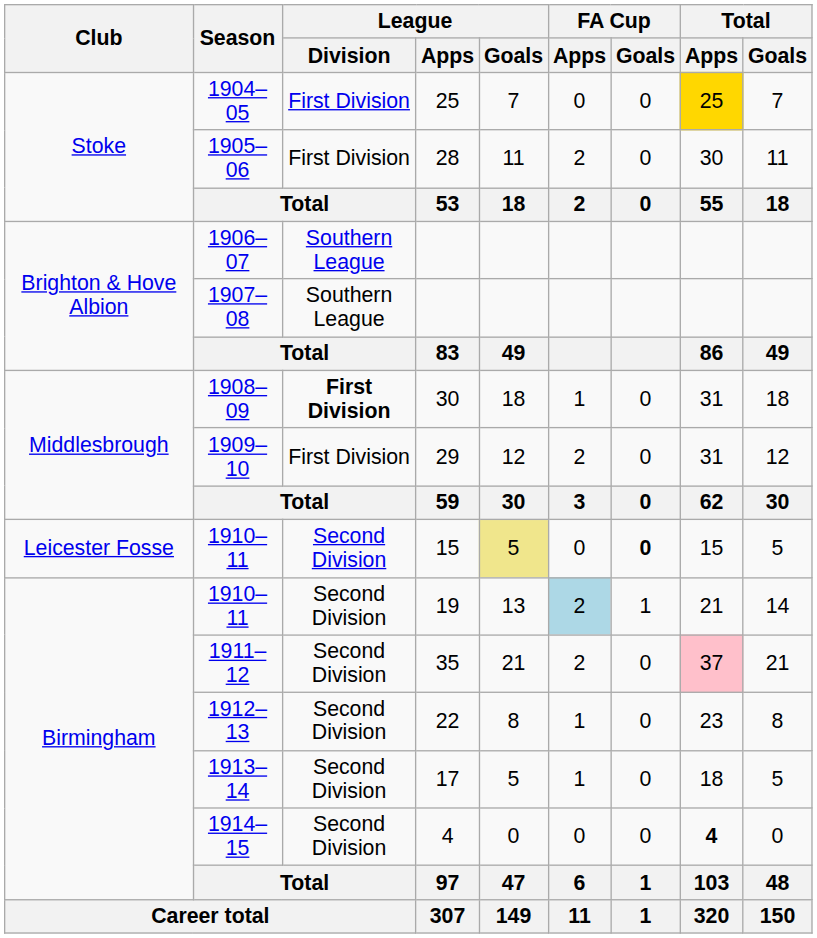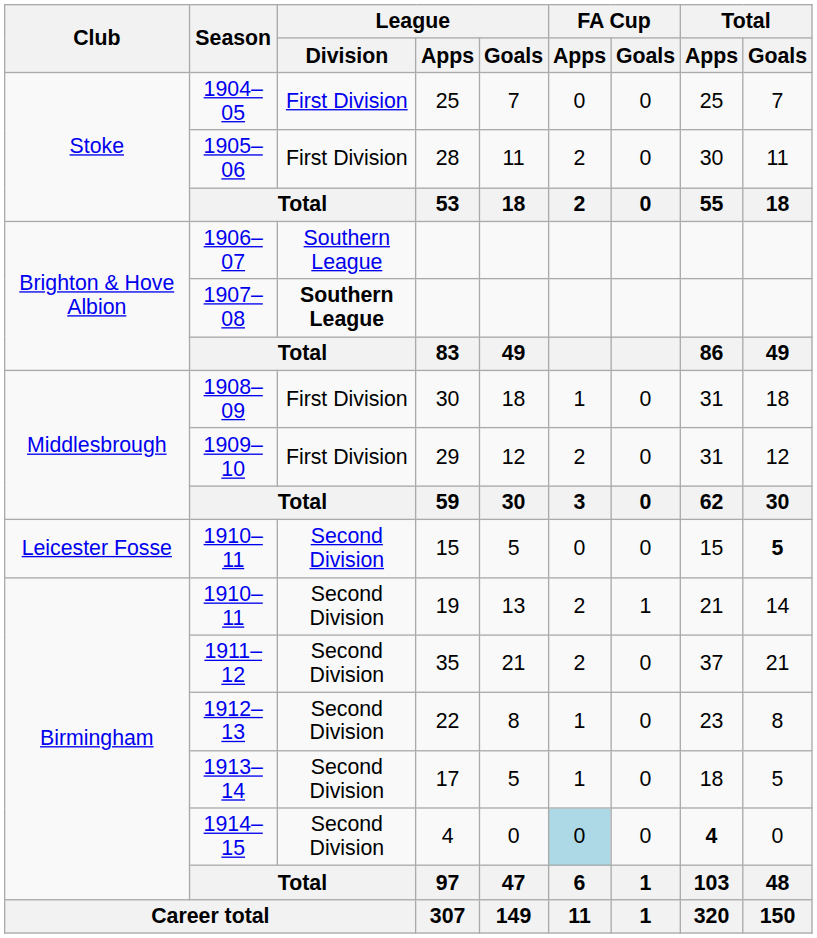(711, 100) gold background -> (711, 100) no background
(349, 307) normal -> (347, 307) bold
(349, 399) bold -> (347, 399) normal
(514, 548) khaki background -> (514, 548) no background
(645, 548) bold -> (646, 548) normal
(777, 548) normal -> (777, 548) bold
(580, 605) lightblue background -> (580, 605) no background
(711, 663) pink background -> (711, 663) no background
(580, 836) no background -> (580, 836) lightblue background
